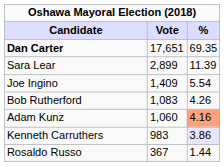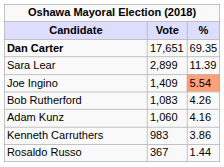(200, 83) no background -> (200, 83) lightsalmon background
(200, 118) lightsalmon background -> (200, 118) no background
(200, 135) lavender background -> (200, 135) no background
